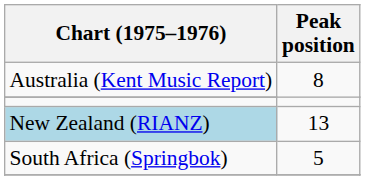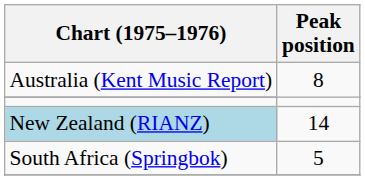(318, 123) 13 -> (318, 123) 14
